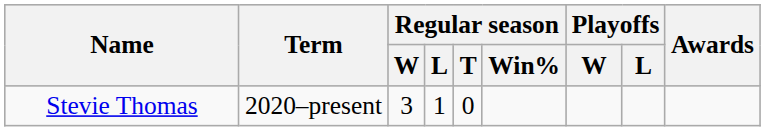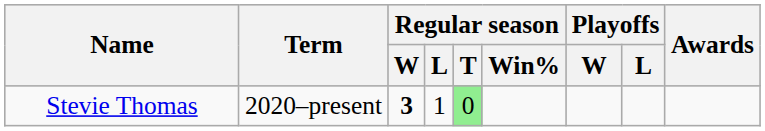(406, 105) normal -> (406, 105) bold
(468, 105) no background -> (468, 105) lightgreen background
